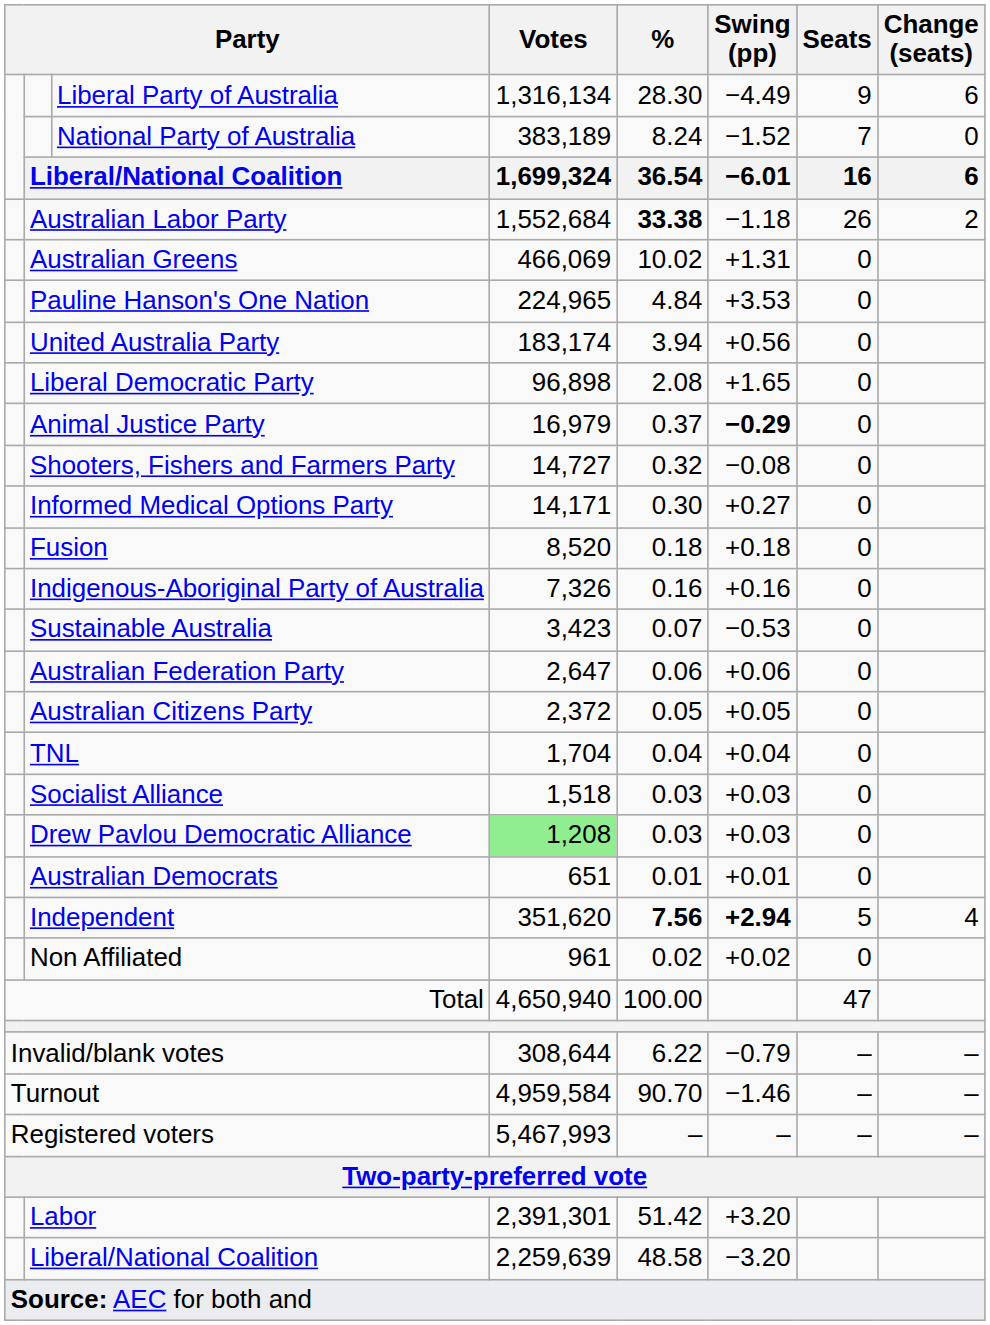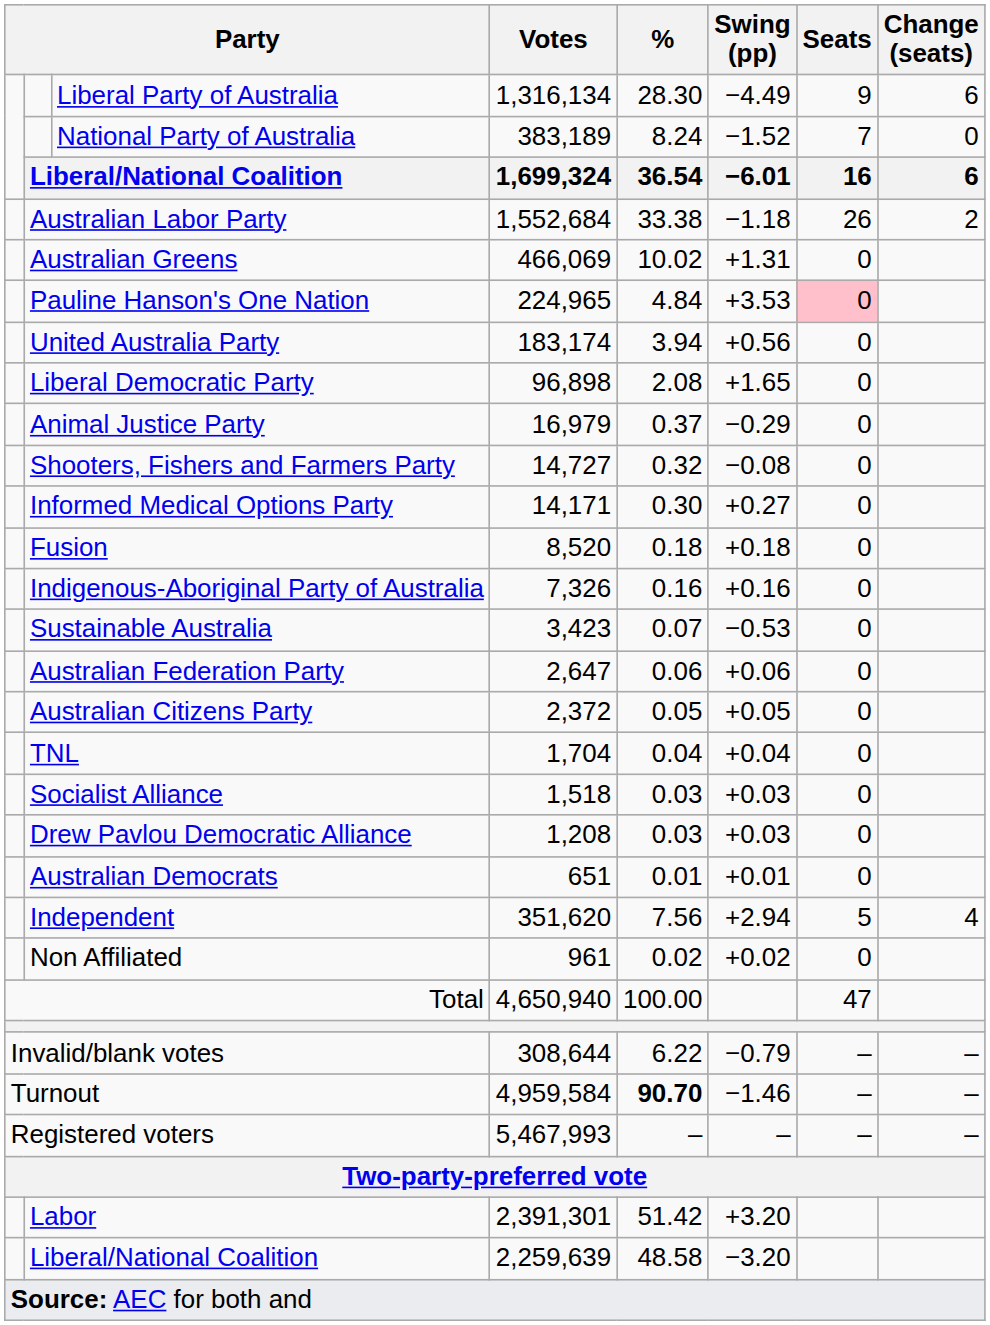(670, 218) bold -> (670, 218) normal
(864, 300) no background -> (864, 300) pink background
(758, 424) bold -> (758, 424) normal
(579, 835) lightgreen background -> (579, 835) no background
(677, 917) bold -> (677, 917) normal
(758, 917) bold -> (758, 917) normal
(670, 1093) normal -> (670, 1093) bold
